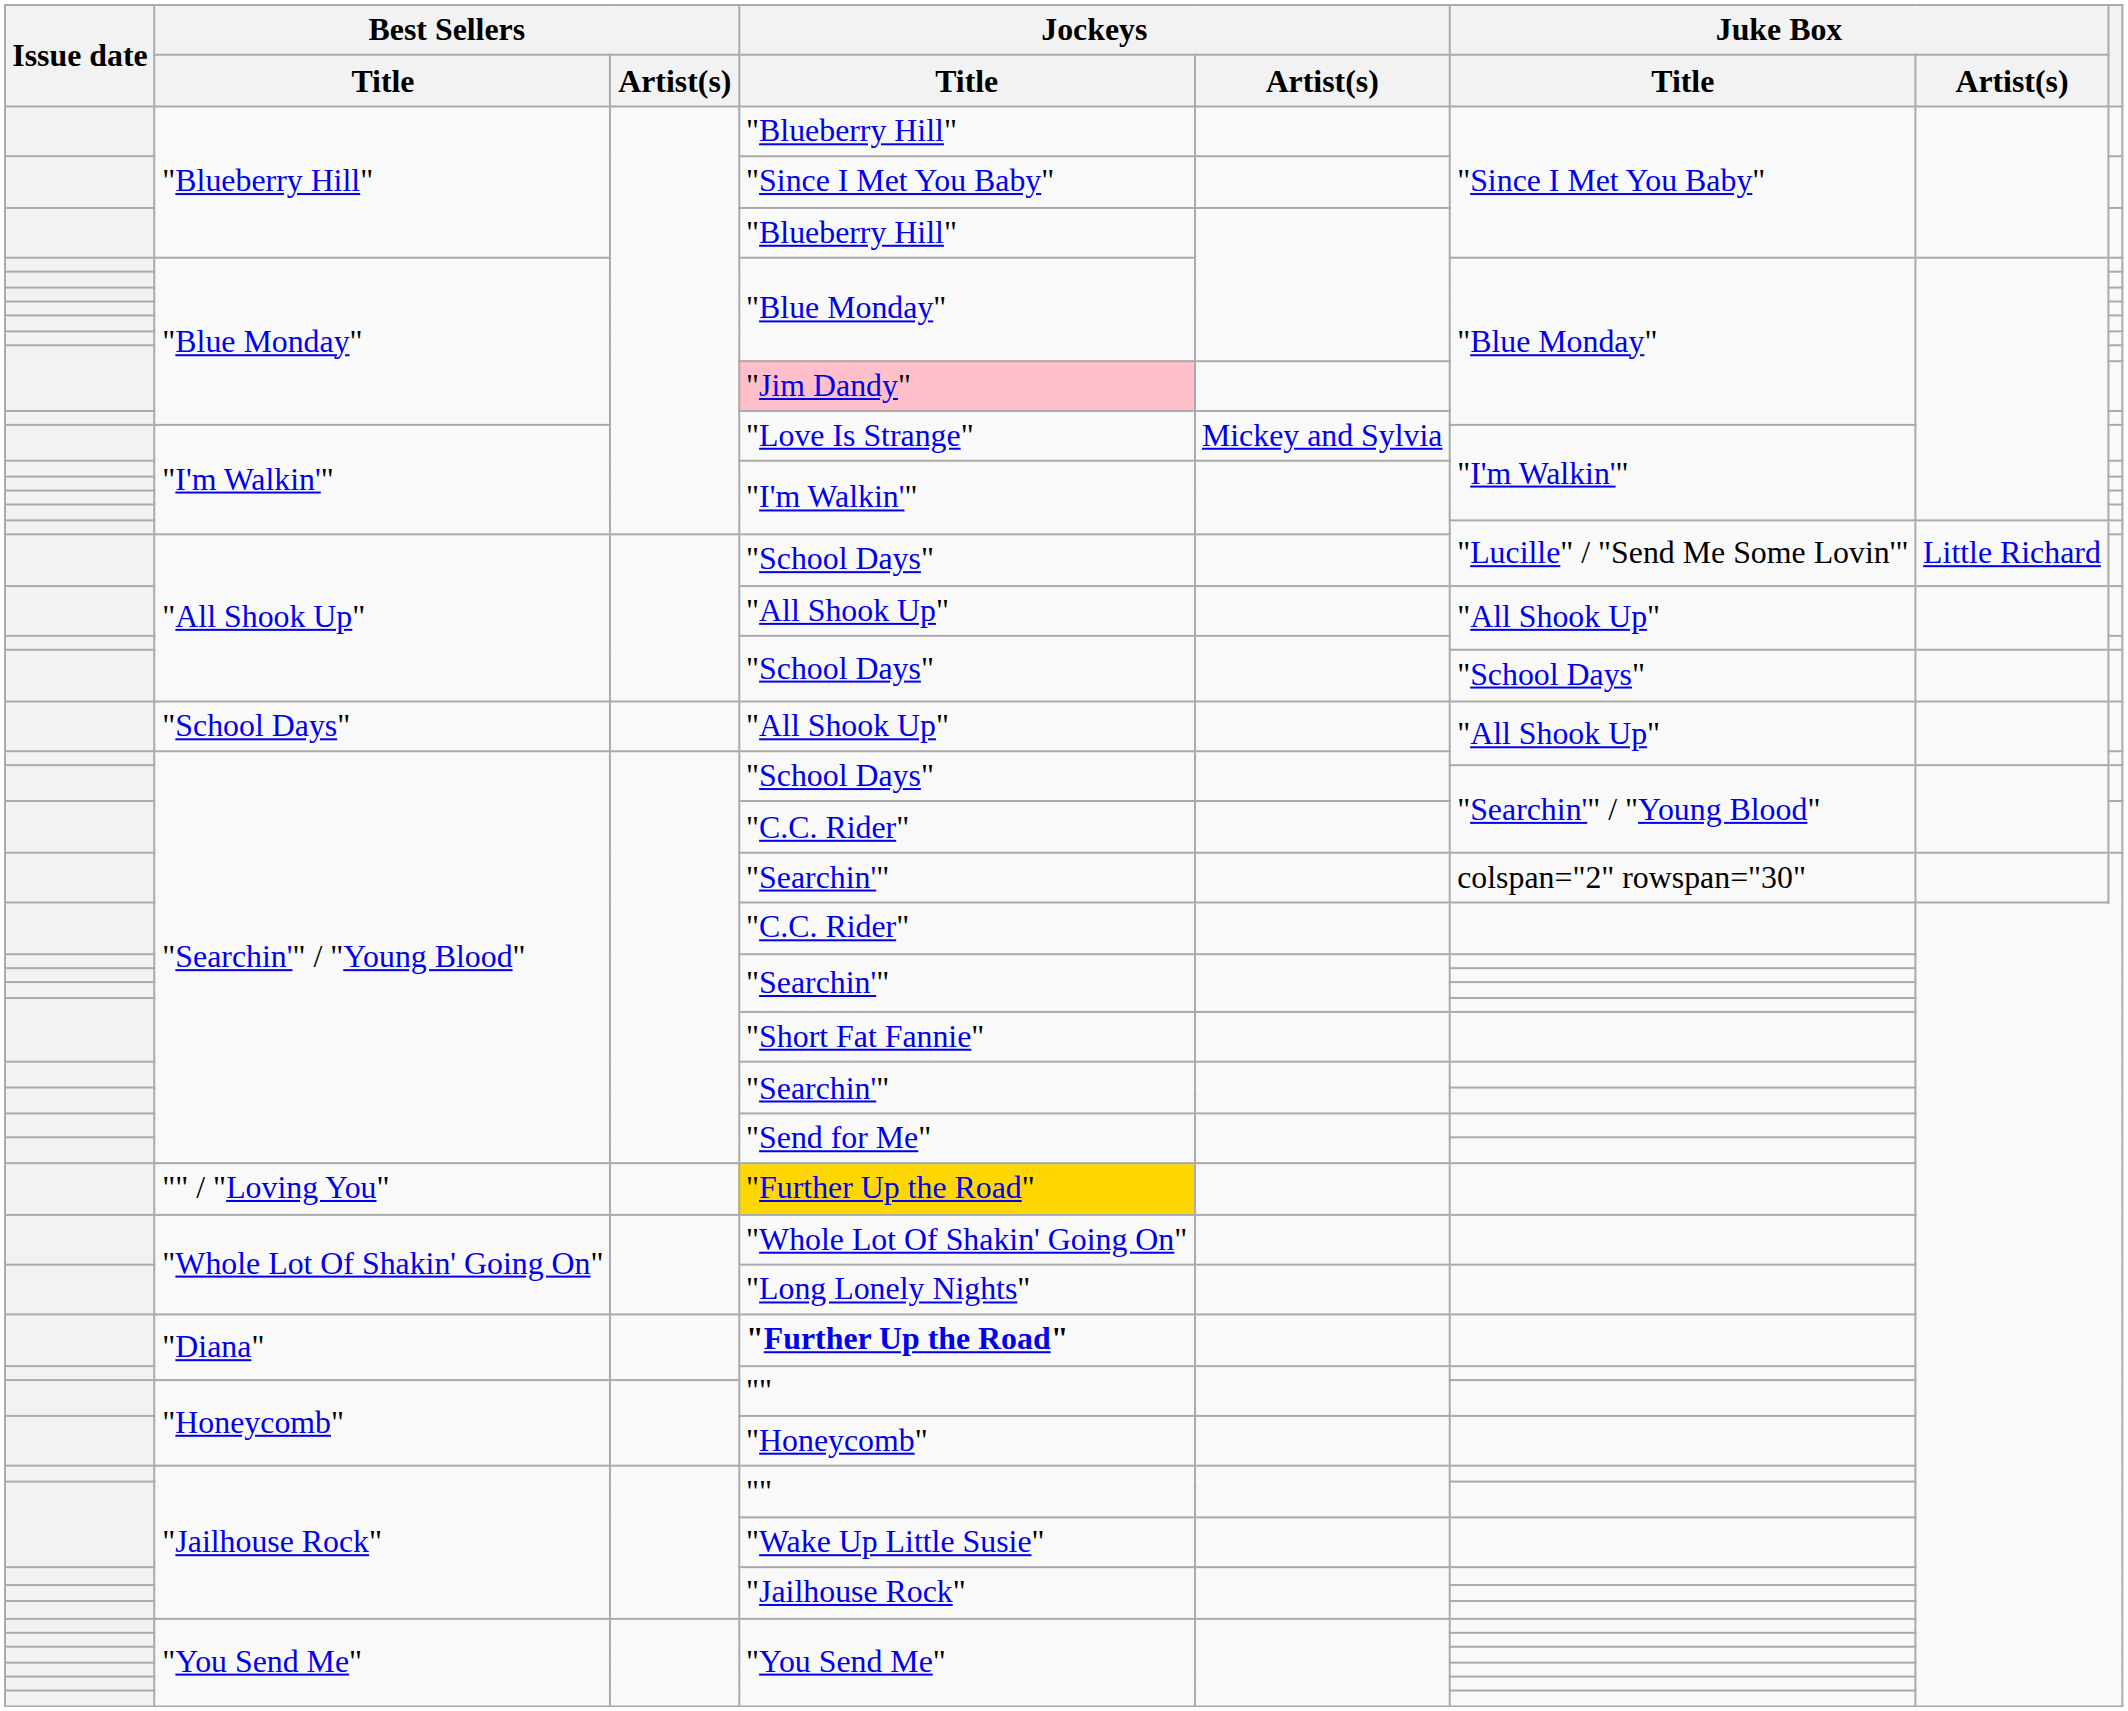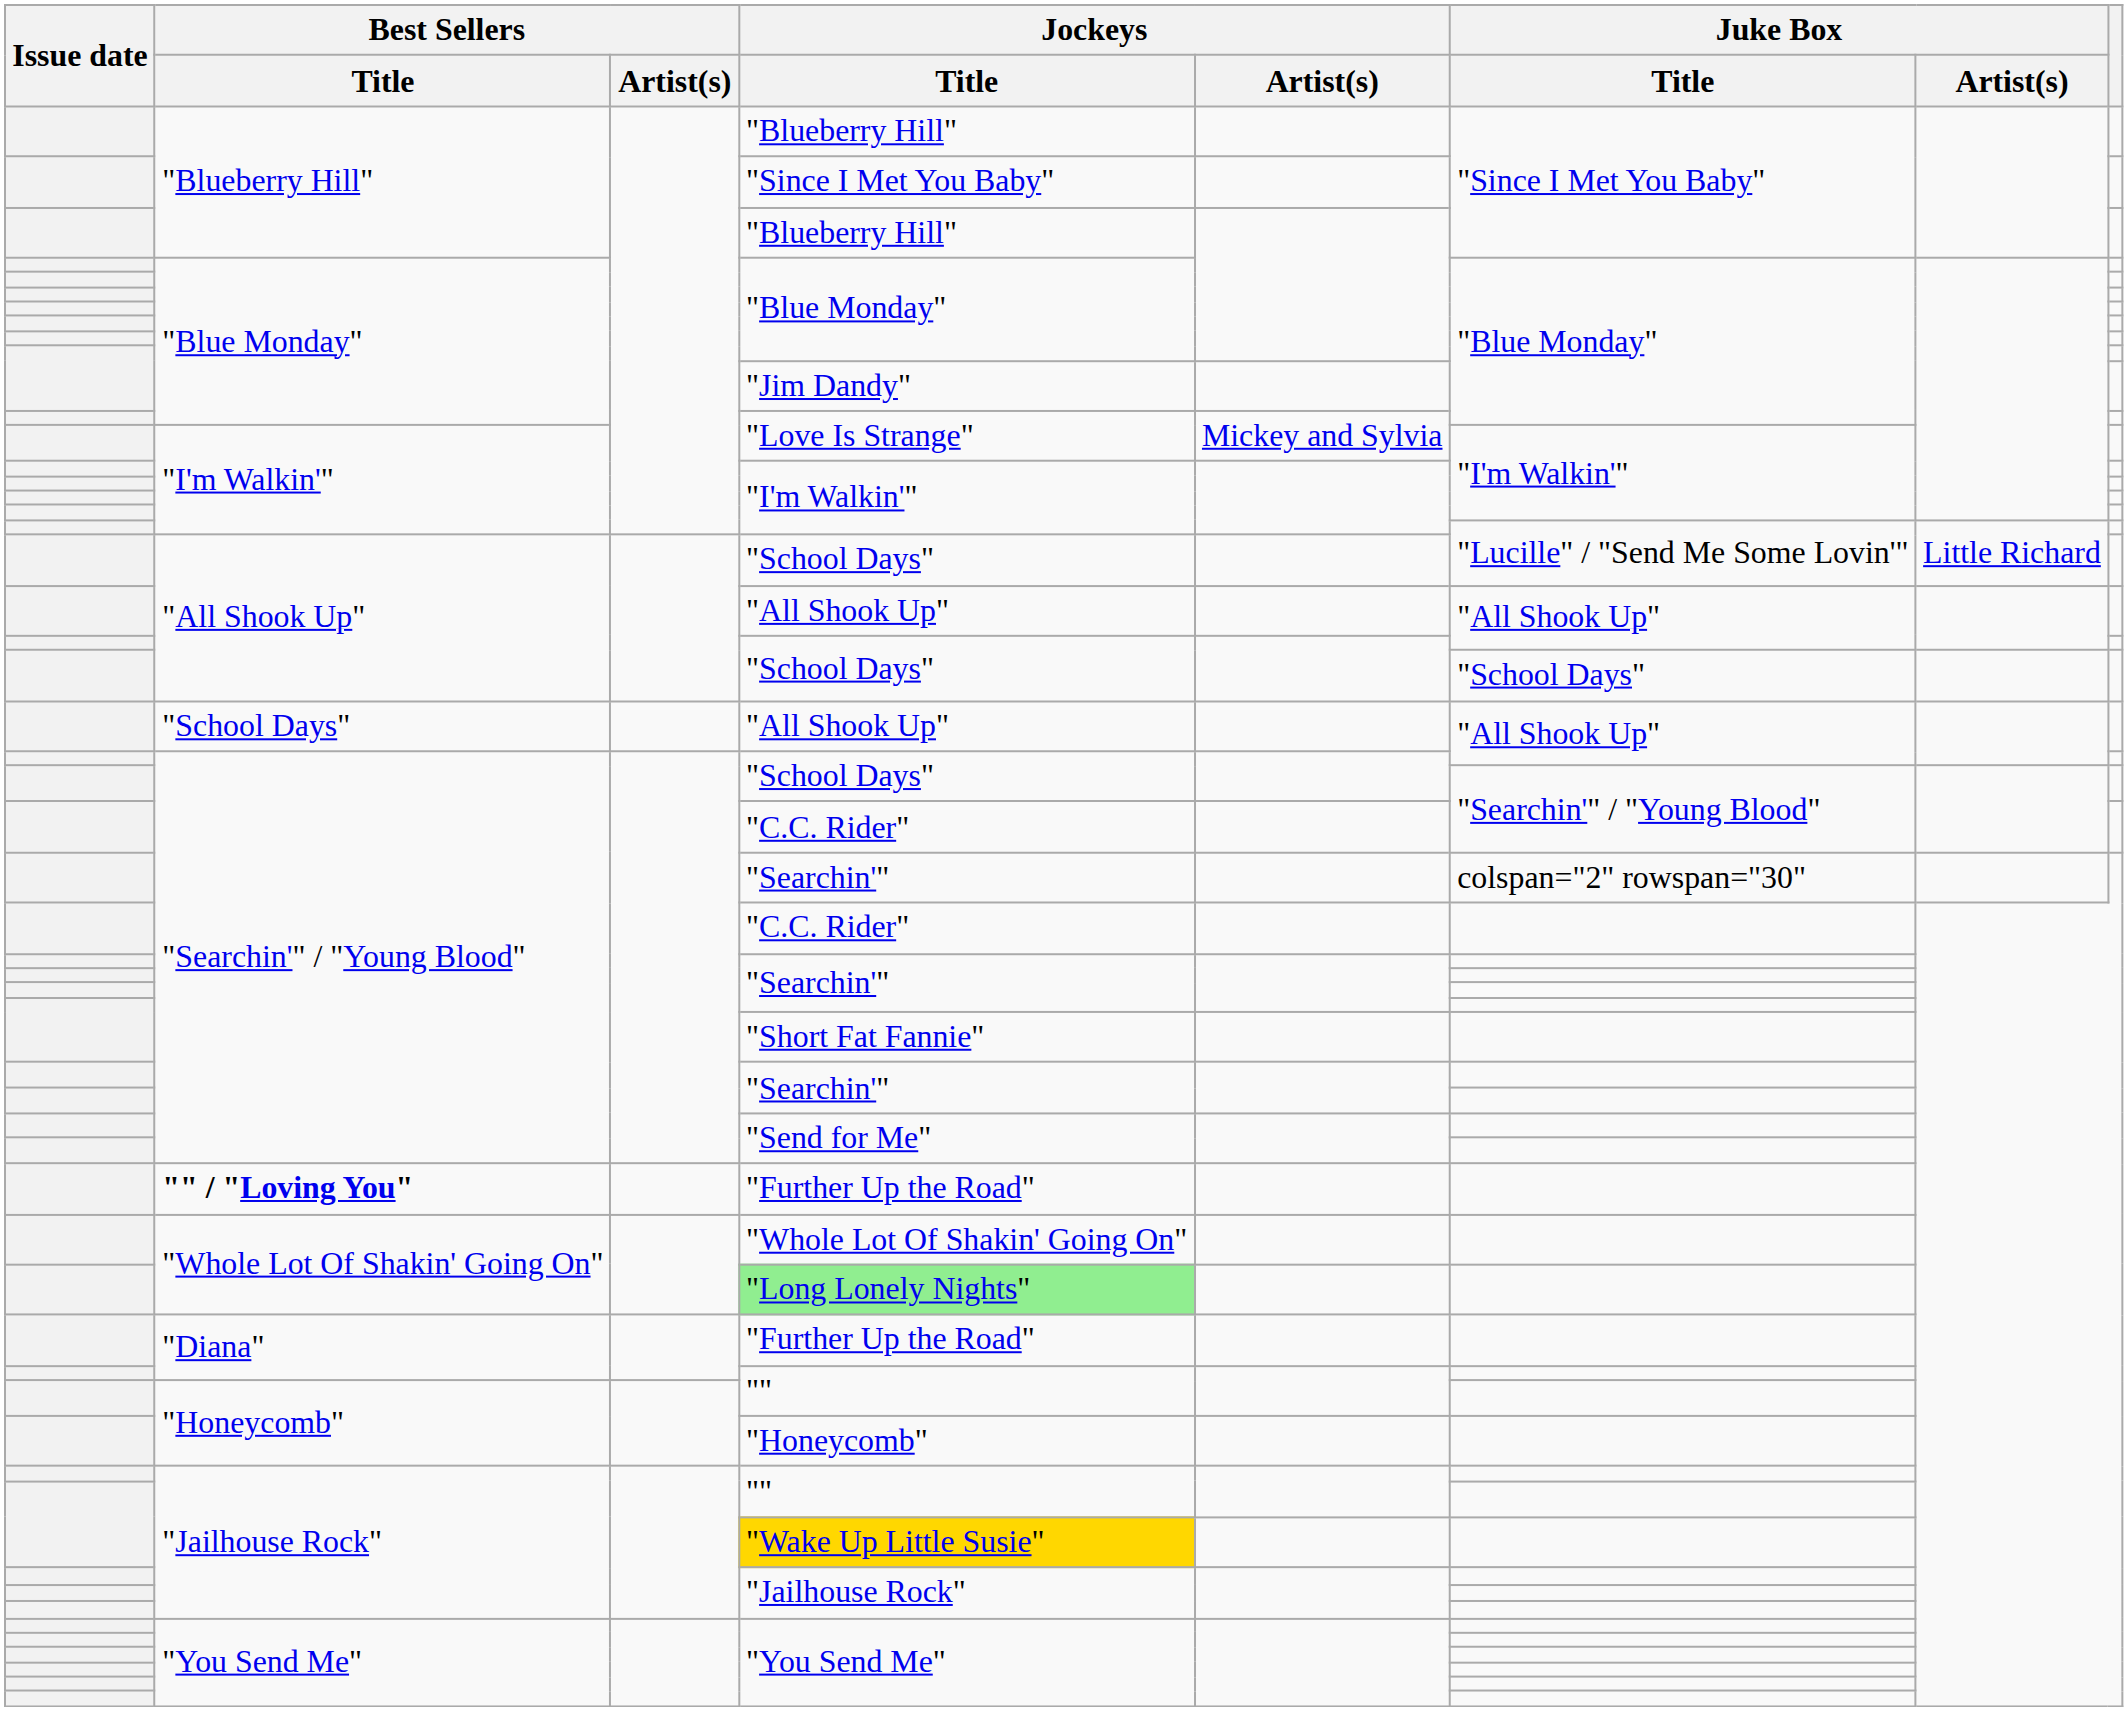(829, 384) pink background -> (829, 384) no background
(276, 1188) normal -> (288, 1188) bold
(890, 1188) gold background -> (890, 1188) no background
(888, 1289) no background -> (888, 1289) lightgreen background
(907, 1339) bold -> (890, 1339) normal
(895, 1541) no background -> (895, 1541) gold background
